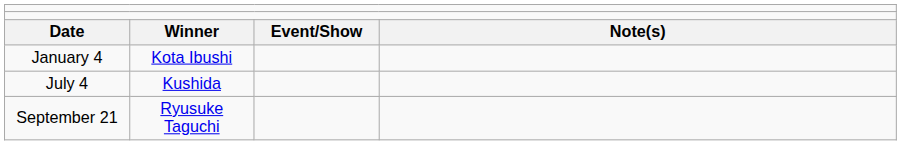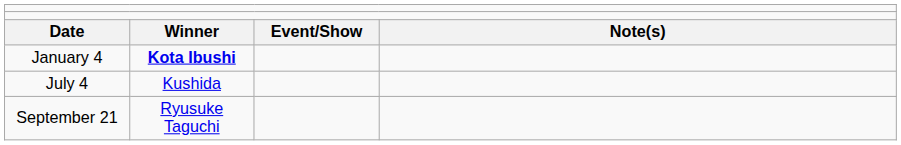(192, 57) normal -> (192, 57) bold
